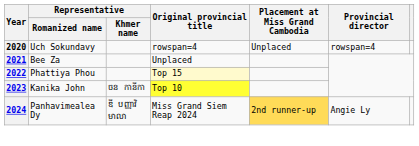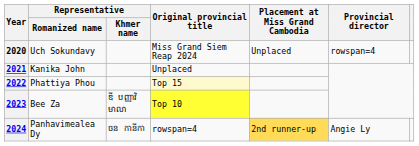(174, 47) rowspan=4 -> (189, 52) Miss Grand Siem Reap 2024
(45, 61) Bee Za -> (58, 70) Kanika John
(58, 89) Kanika John -> (45, 104) Bee Za
(127, 88) ចន កានីកា -> (123, 104) ឌី បញ្ញាវិមាលា
(123, 110) ឌី បញ្ញាវិមាលា -> (127, 129) ចន កានីកា
(189, 111) Miss Grand Siem Reap 2024 -> (174, 130) rowspan=4
